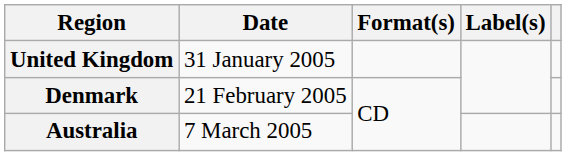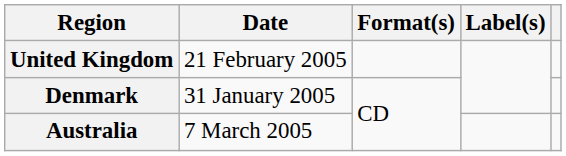(260, 58) 31 January 2005 -> (265, 58) 21 February 2005
(265, 95) 21 February 2005 -> (260, 95) 31 January 2005
